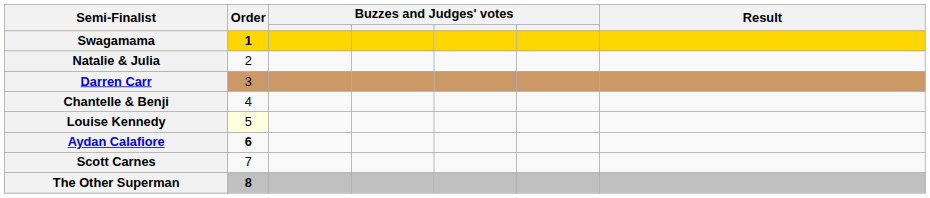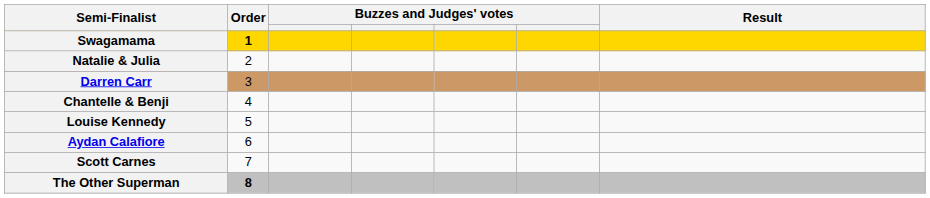(248, 122) lightyellow background -> (248, 122) no background
(248, 142) bold -> (248, 142) normal
